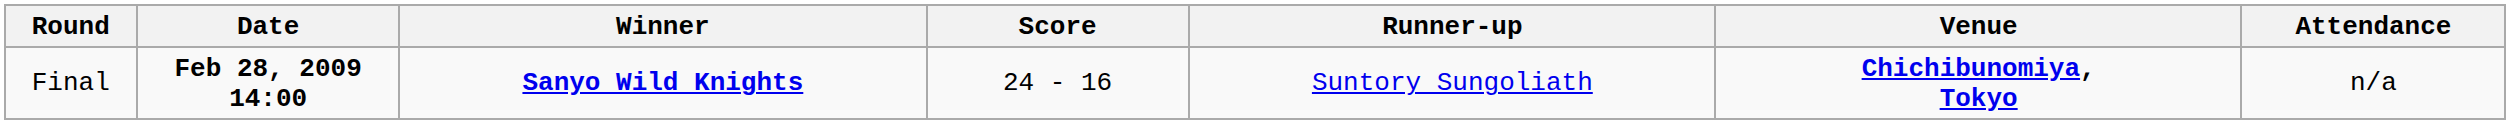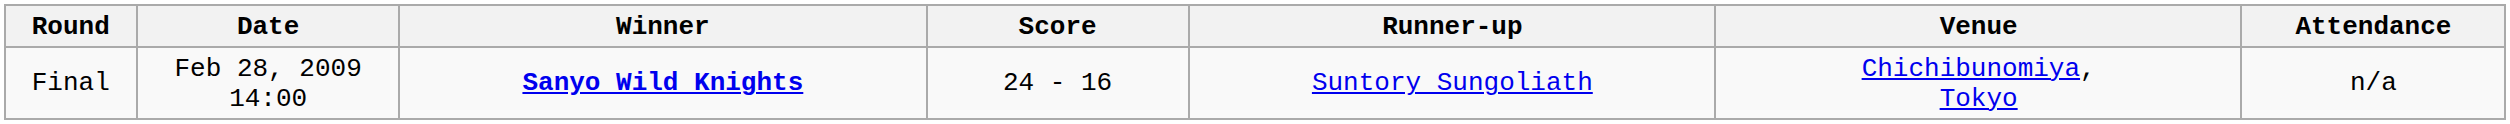(268, 84) bold -> (268, 84) normal
(1979, 84) bold -> (1979, 84) normal
